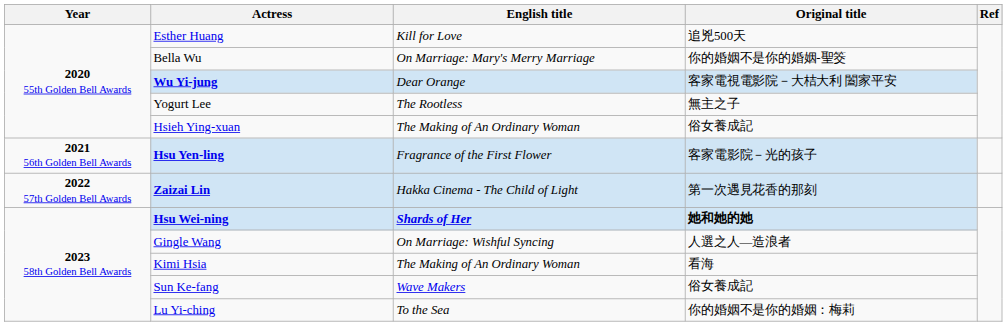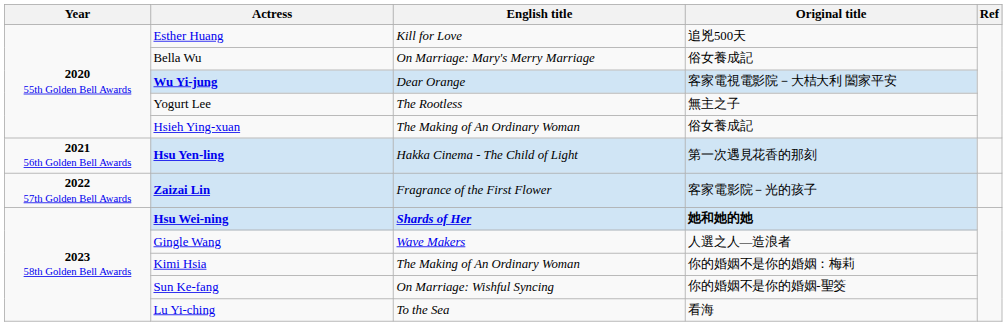(767, 58) 你的婚姻不是你的婚姻-聖筊 -> (720, 58) 俗女養成記
(474, 155) Fragrance of the First Flower -> (487, 155) Hakka Cinema - The Child of Light
(752, 155) 客家電影院－光的孩子 -> (752, 155) 第一次遇見花香的那刻
(487, 190) Hakka Cinema - The Child of Light -> (474, 190) Fragrance of the First Flower
(752, 189) 第一次遇見花香的那刻 -> (752, 189) 客家電影院－光的孩子
(475, 241) On Marriage: Wishful Syncing -> (431, 241) Wave Makers
(701, 264) 看海 -> (772, 264) 你的婚姻不是你的婚姻：梅莉
(431, 287) Wave Makers -> (475, 287) On Marriage: Wishful Syncing
(720, 286) 俗女養成記 -> (767, 286) 你的婚姻不是你的婚姻-聖筊
(772, 309) 你的婚姻不是你的婚姻：梅莉 -> (701, 309) 看海
